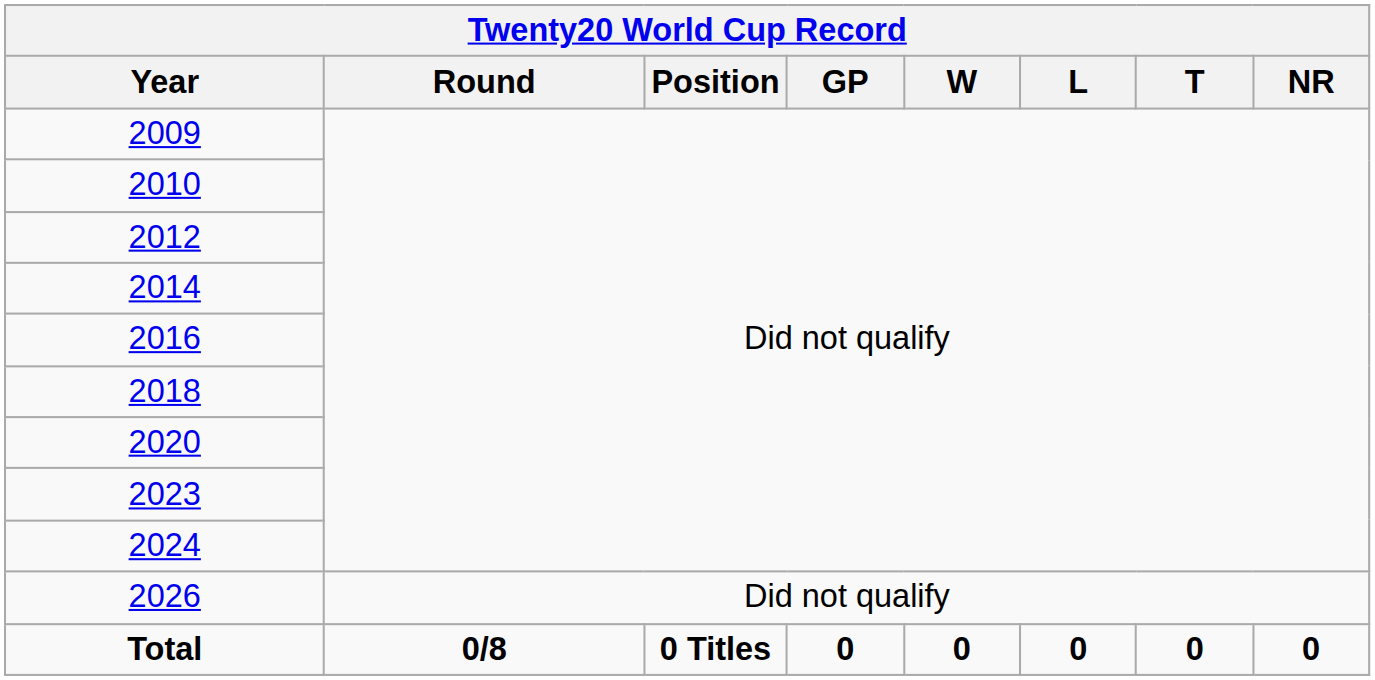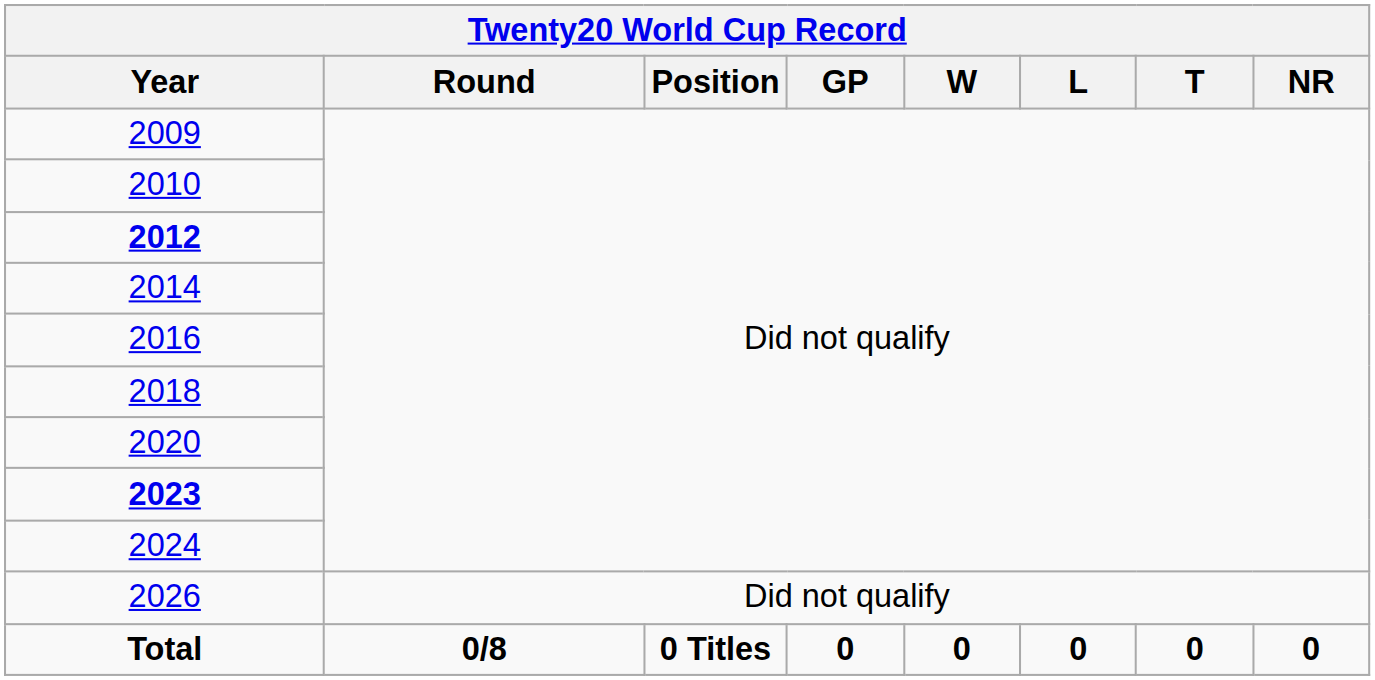(165, 236) normal -> (165, 236) bold
(165, 493) normal -> (165, 493) bold
